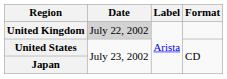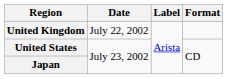(119, 30) lightgrey background -> (119, 30) no background
